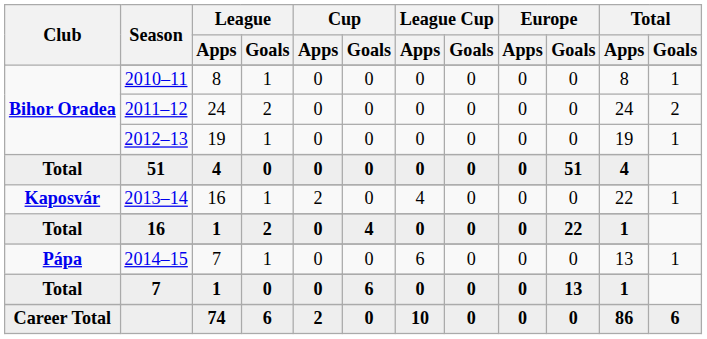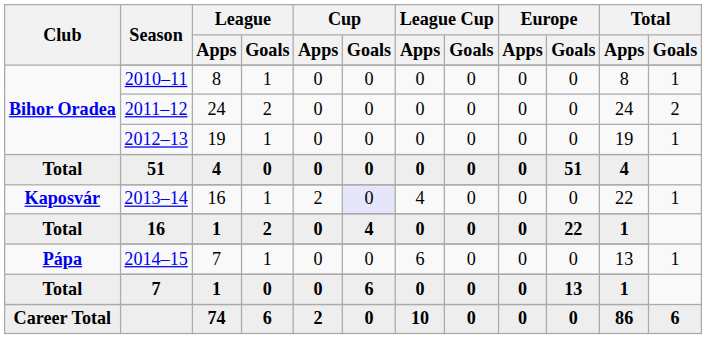(369, 199) no background -> (369, 199) lavender background
